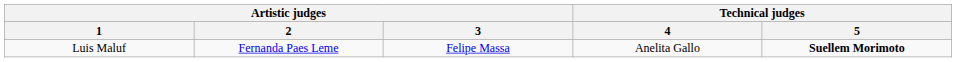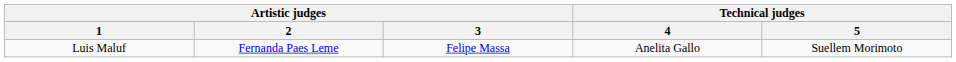(857, 48) bold -> (857, 48) normal
